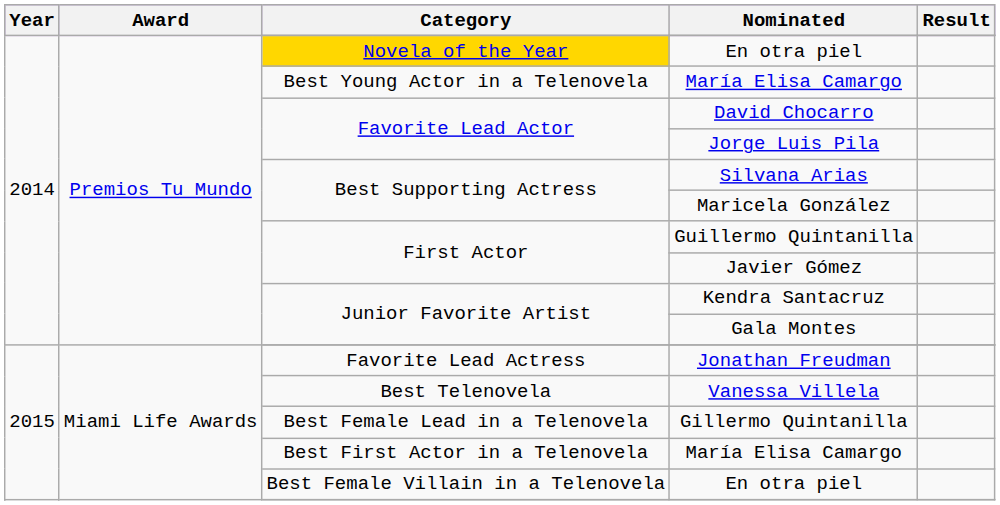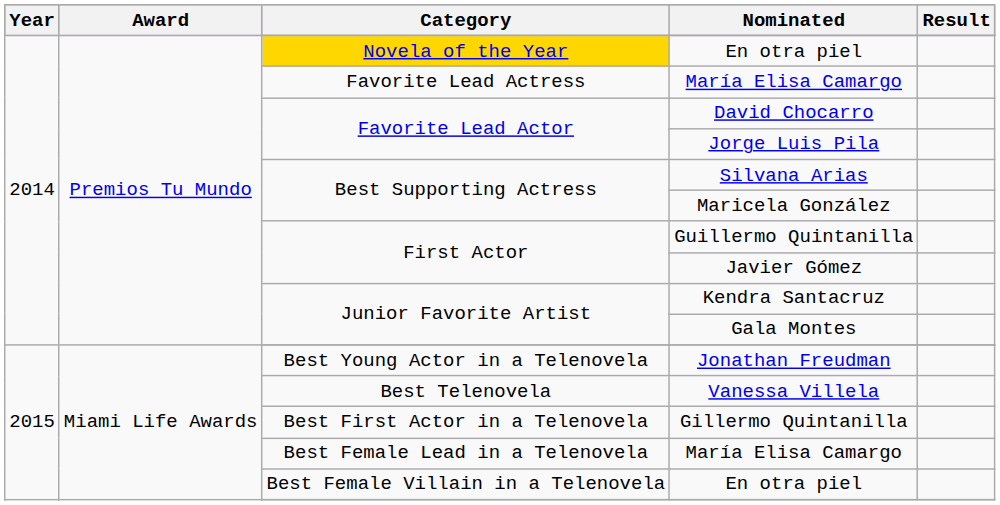(466, 82) Best Young Actor in a Telenovela -> (466, 82) Favorite Lead Actress
(466, 360) Favorite Lead Actress -> (466, 360) Best Young Actor in a Telenovela
(466, 422) Best Female Lead in a Telenovela -> (466, 422) Best First Actor in a Telenovela
(466, 453) Best First Actor in a Telenovela -> (466, 453) Best Female Lead in a Telenovela
